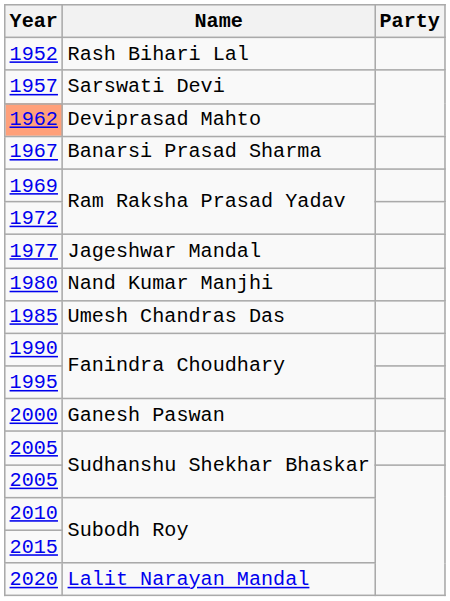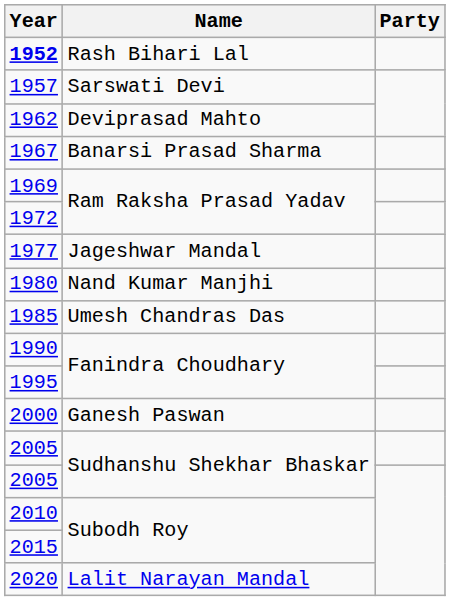(34, 54) normal -> (34, 54) bold
(34, 120) lightsalmon background -> (34, 120) no background
